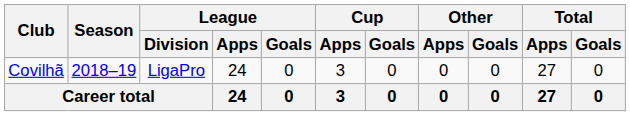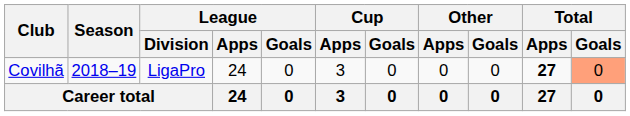(547, 70) normal -> (547, 70) bold
(598, 70) no background -> (598, 70) lightsalmon background
